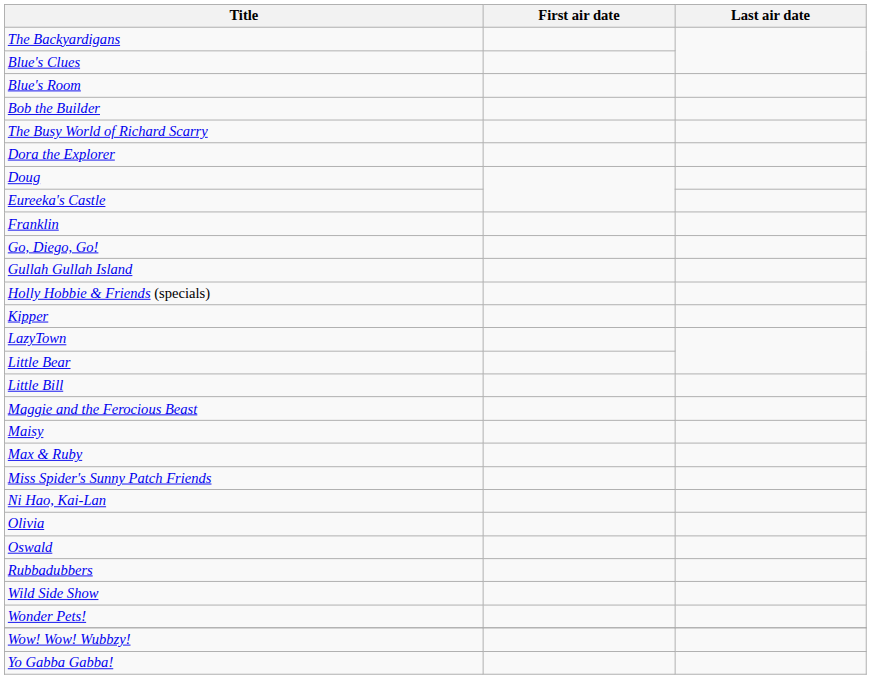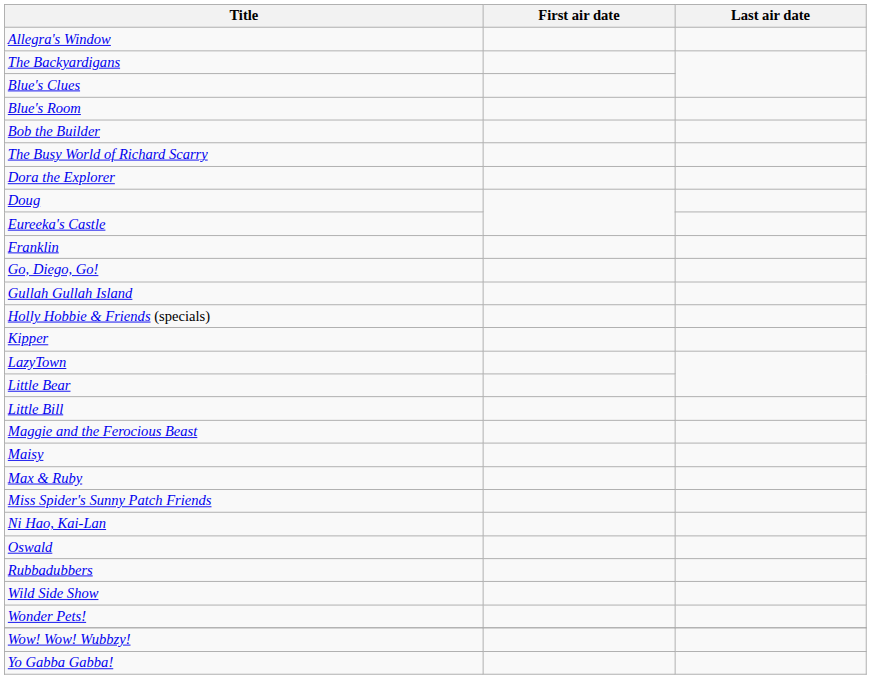+ row: (59, 39)
- row: (26, 524)
